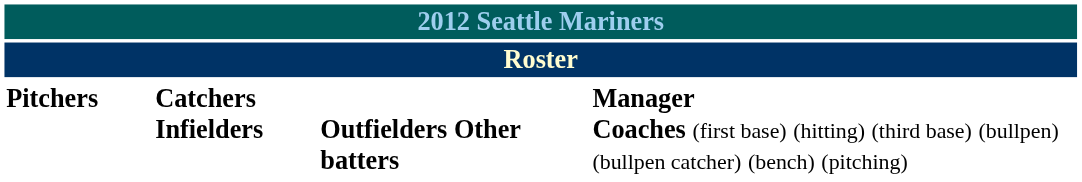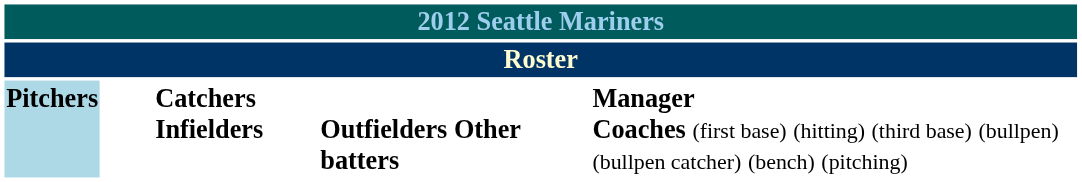(52, 97) no background -> (52, 97) lightblue background
